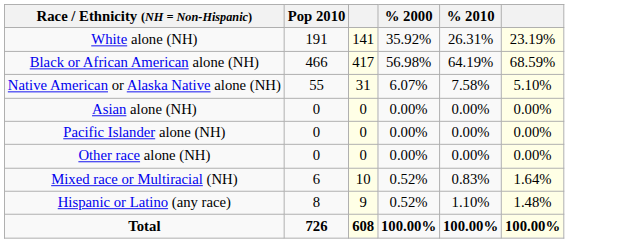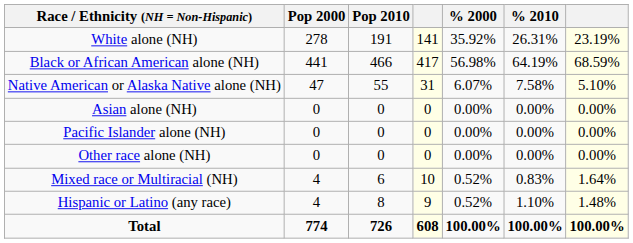+ column: (317, 16)
